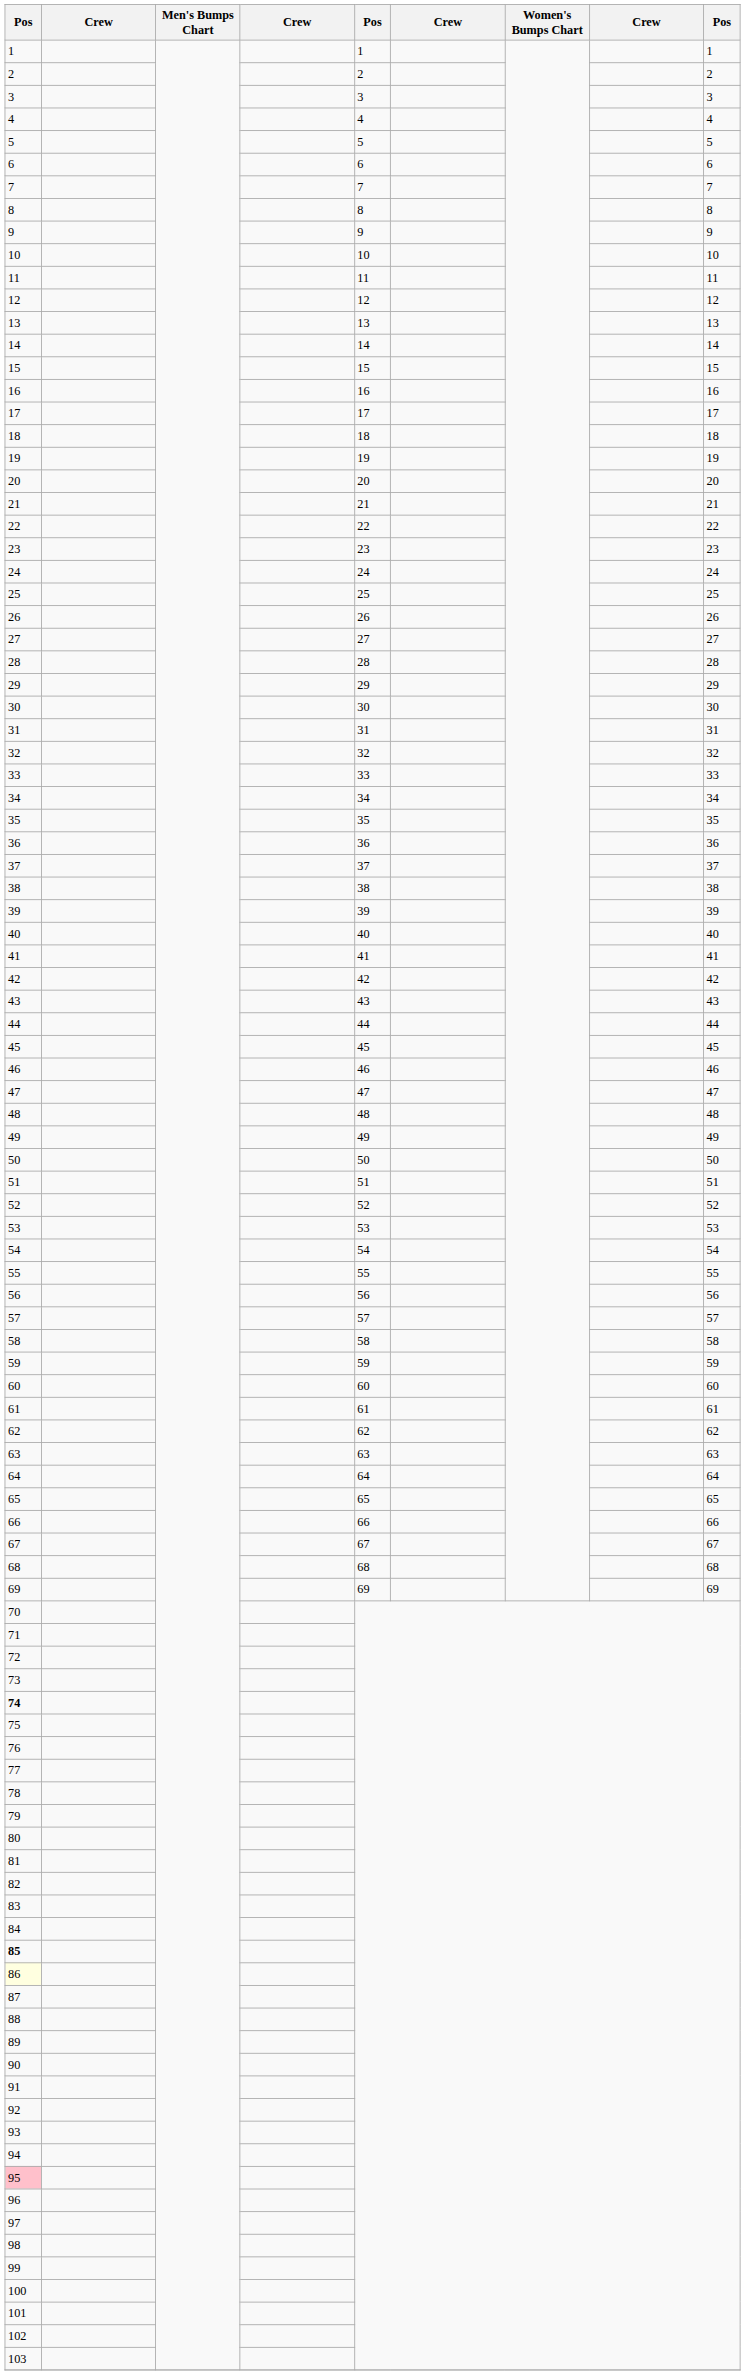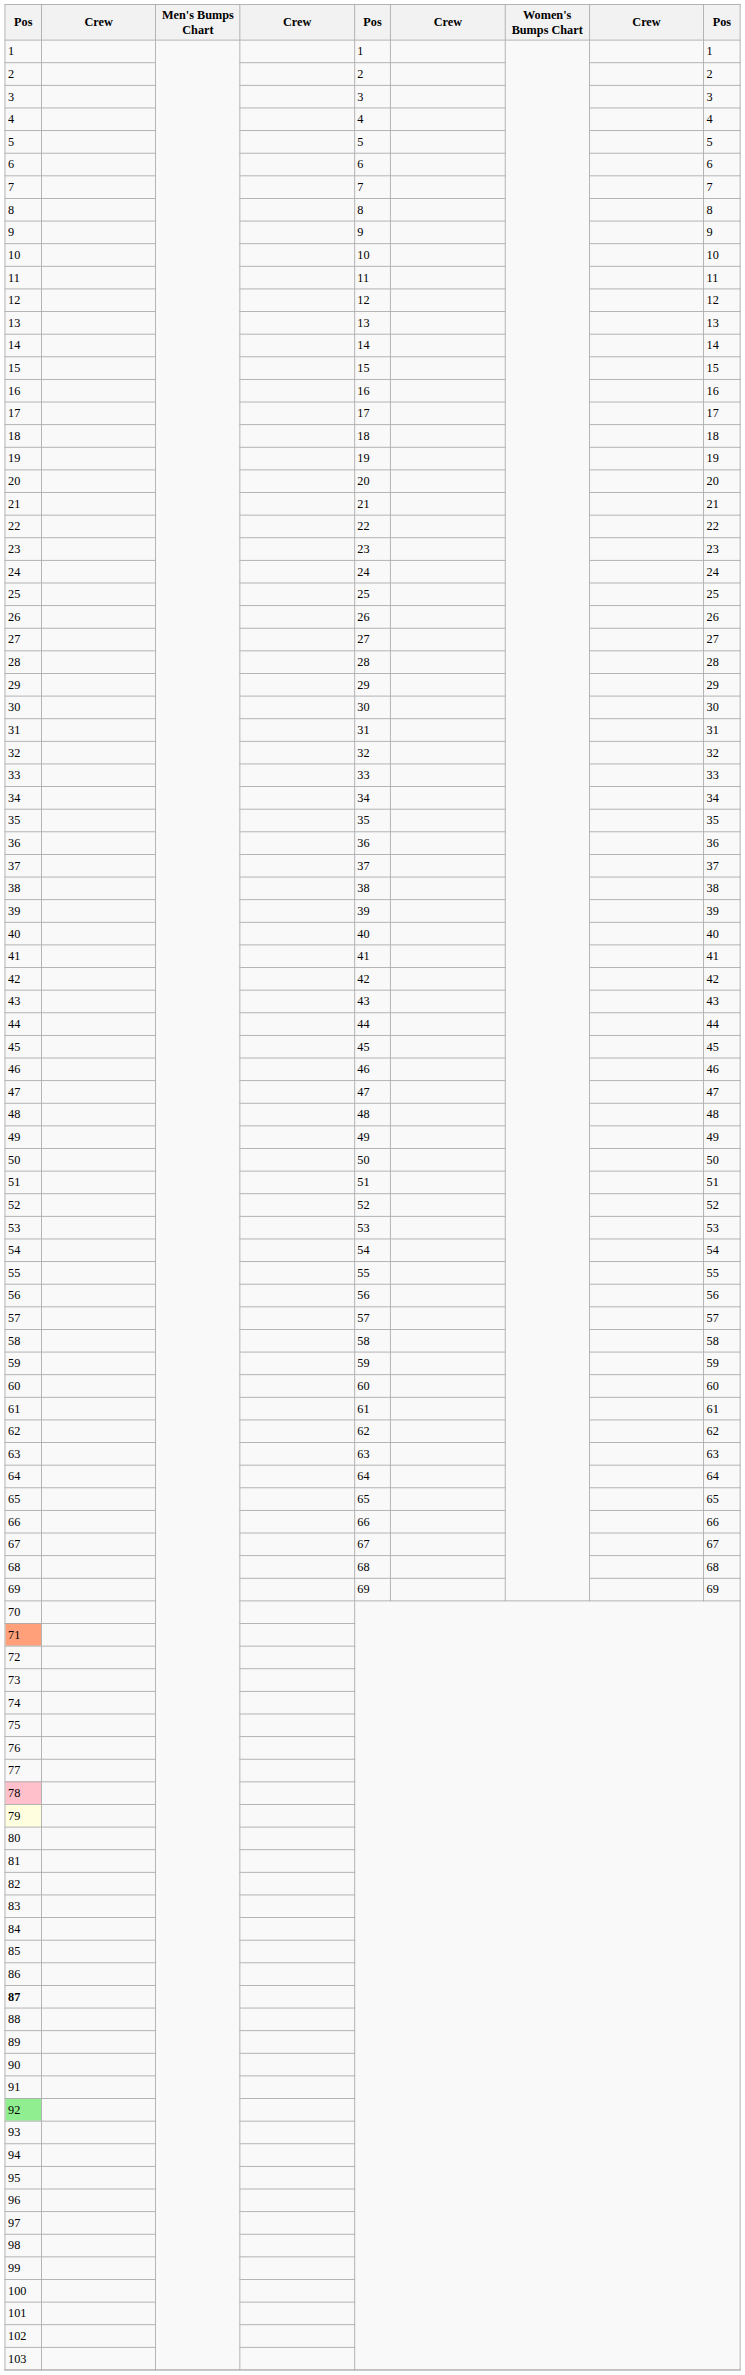(14, 1634) no background -> (14, 1634) lightsalmon background
(14, 1702) bold -> (14, 1702) normal
(14, 1792) no background -> (14, 1792) pink background
(14, 1815) no background -> (14, 1815) lightyellow background
(14, 1951) bold -> (14, 1951) normal
(14, 1973) lightyellow background -> (14, 1973) no background
(14, 1996) normal -> (14, 1996) bold
(14, 2109) no background -> (14, 2109) lightgreen background
(14, 2177) pink background -> (14, 2177) no background
